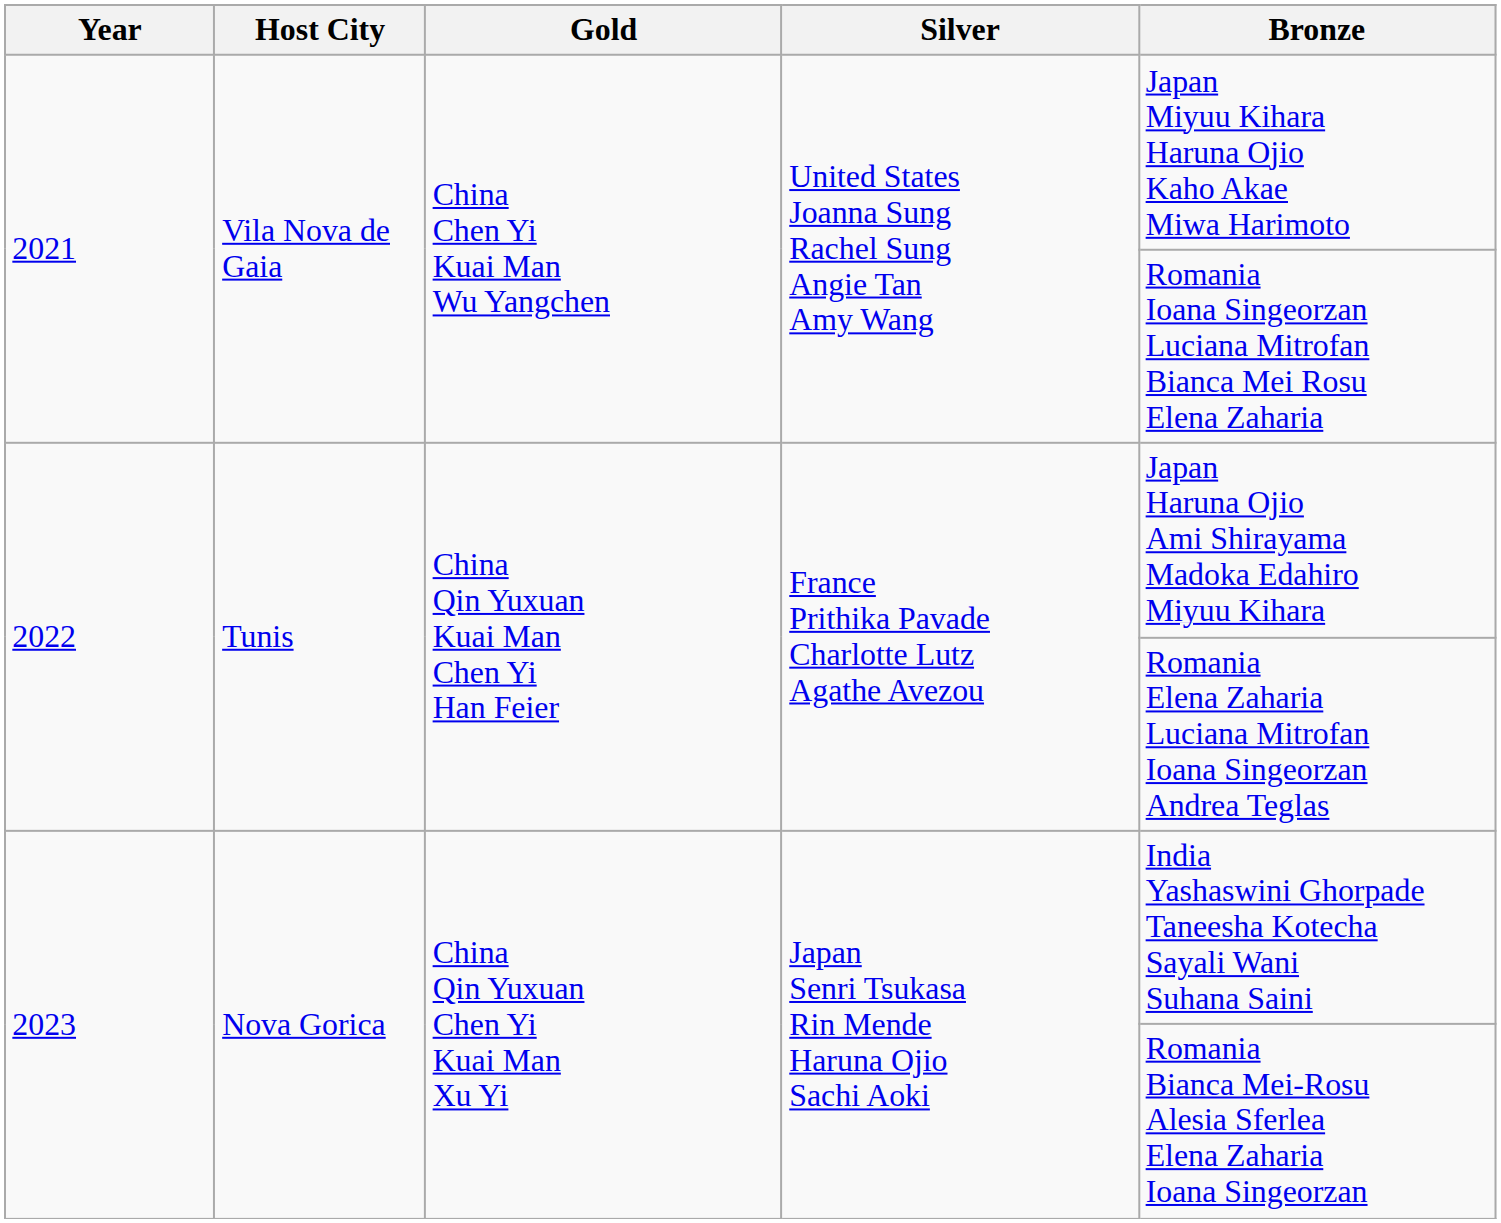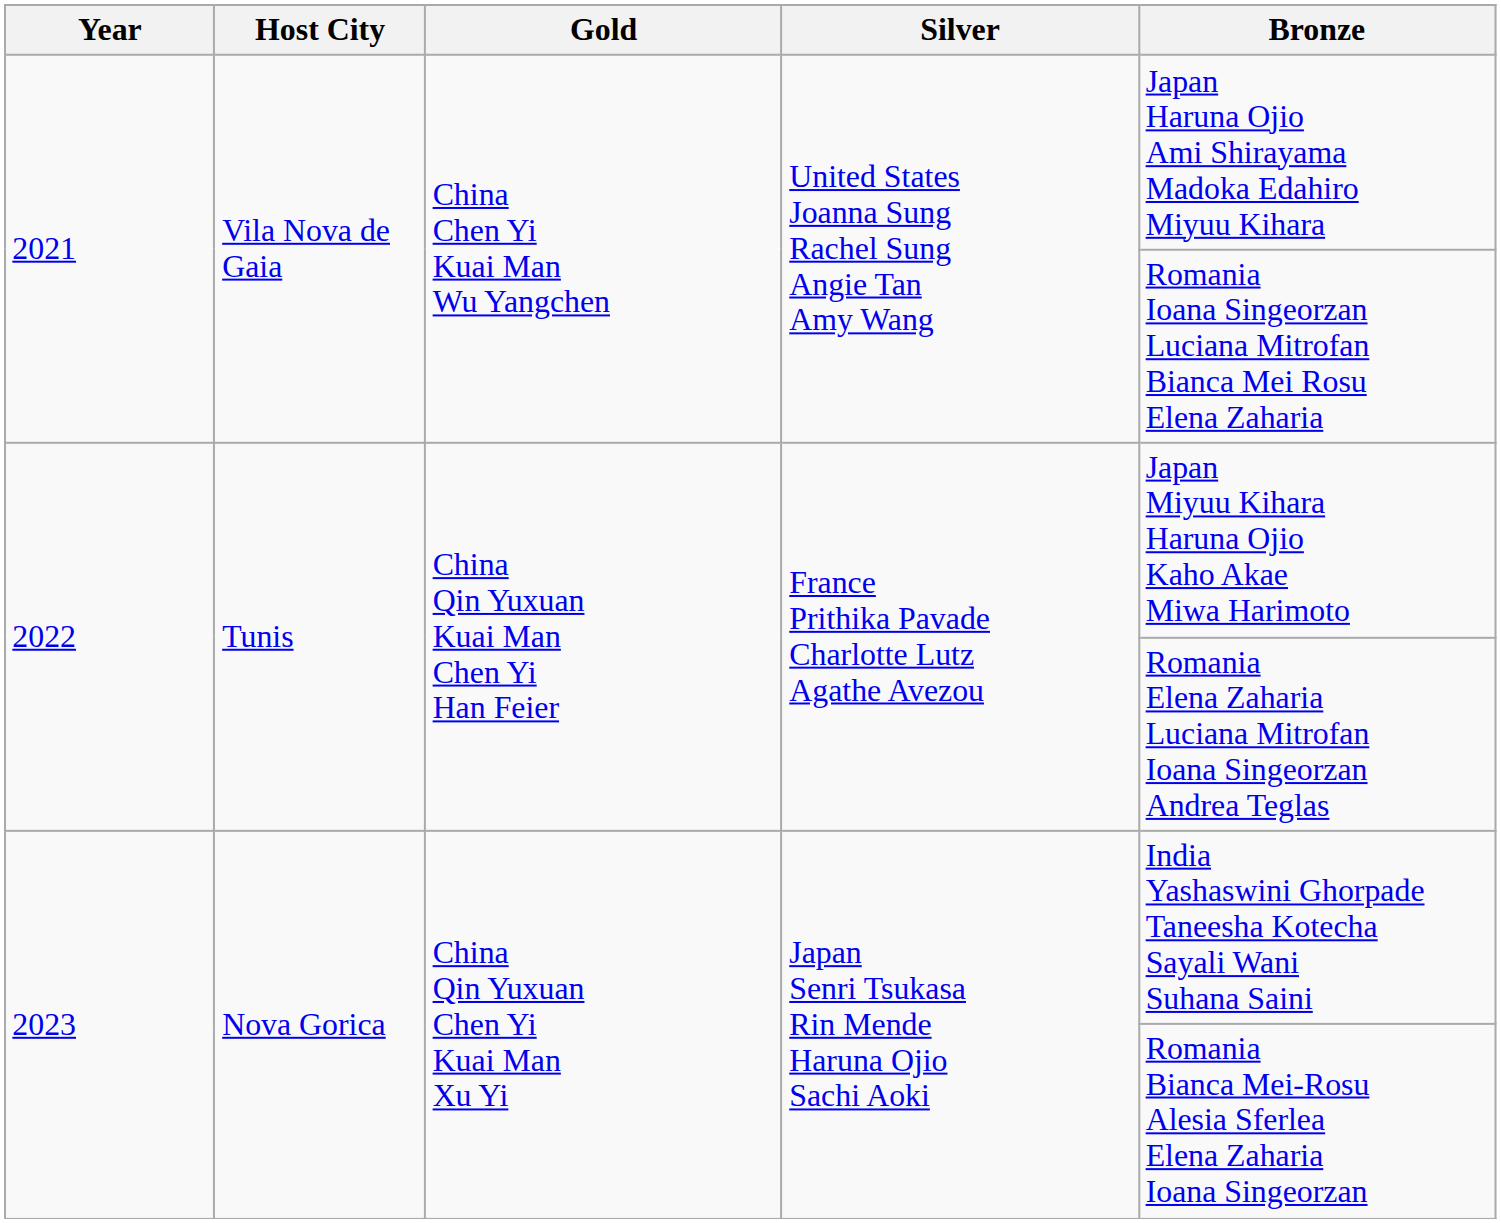(1248, 151) Japan Miyuu Kihara Haruna Ojio Kaho Akae Miwa Harimoto -> (1252, 151) Japan Haruna Ojio Ami Shirayama Madoka Edahiro Miyuu Kihara
(1252, 539) Japan Haruna Ojio Ami Shirayama Madoka Edahiro Miyuu Kihara -> (1248, 539) Japan Miyuu Kihara Haruna Ojio Kaho Akae Miwa Harimoto
